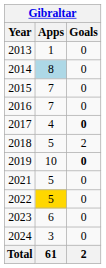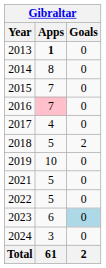(51, 50) normal -> (51, 50) bold
(51, 69) lightblue background -> (51, 69) no background
(51, 106) no background -> (51, 106) pink background
(84, 124) bold -> (84, 124) normal
(84, 161) bold -> (84, 161) normal
(51, 198) gold background -> (51, 198) no background
(84, 217) no background -> (84, 217) lightblue background
